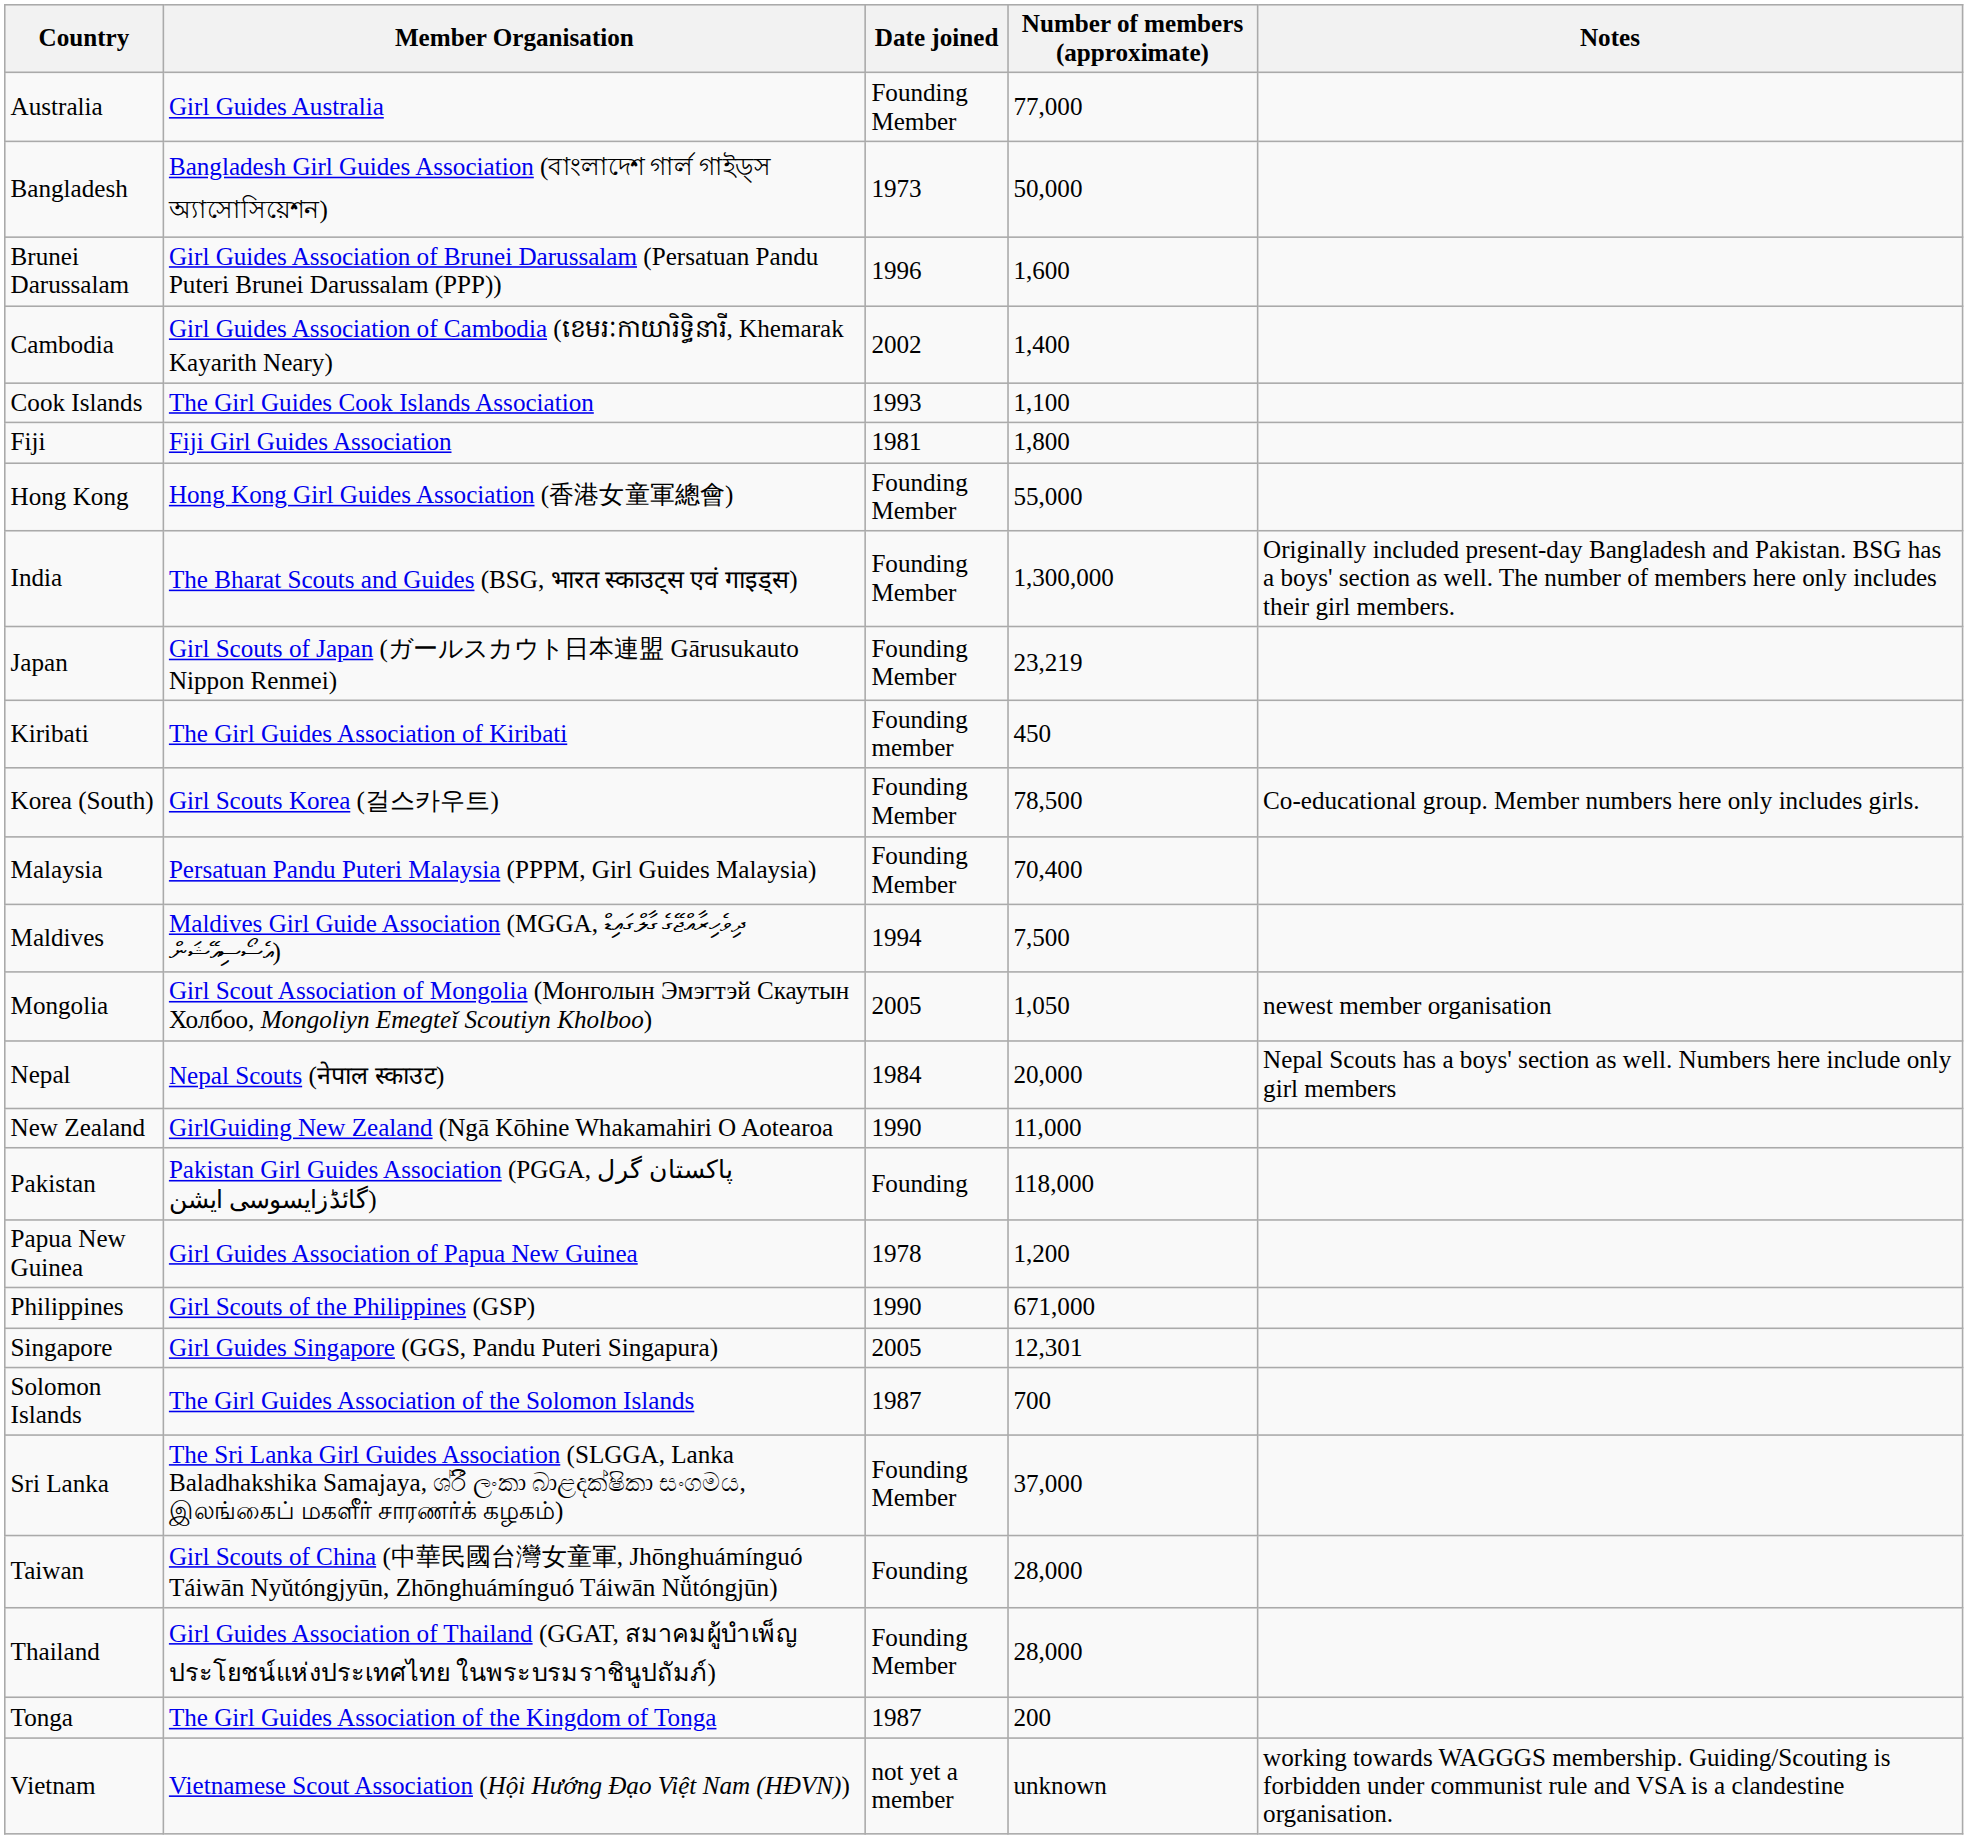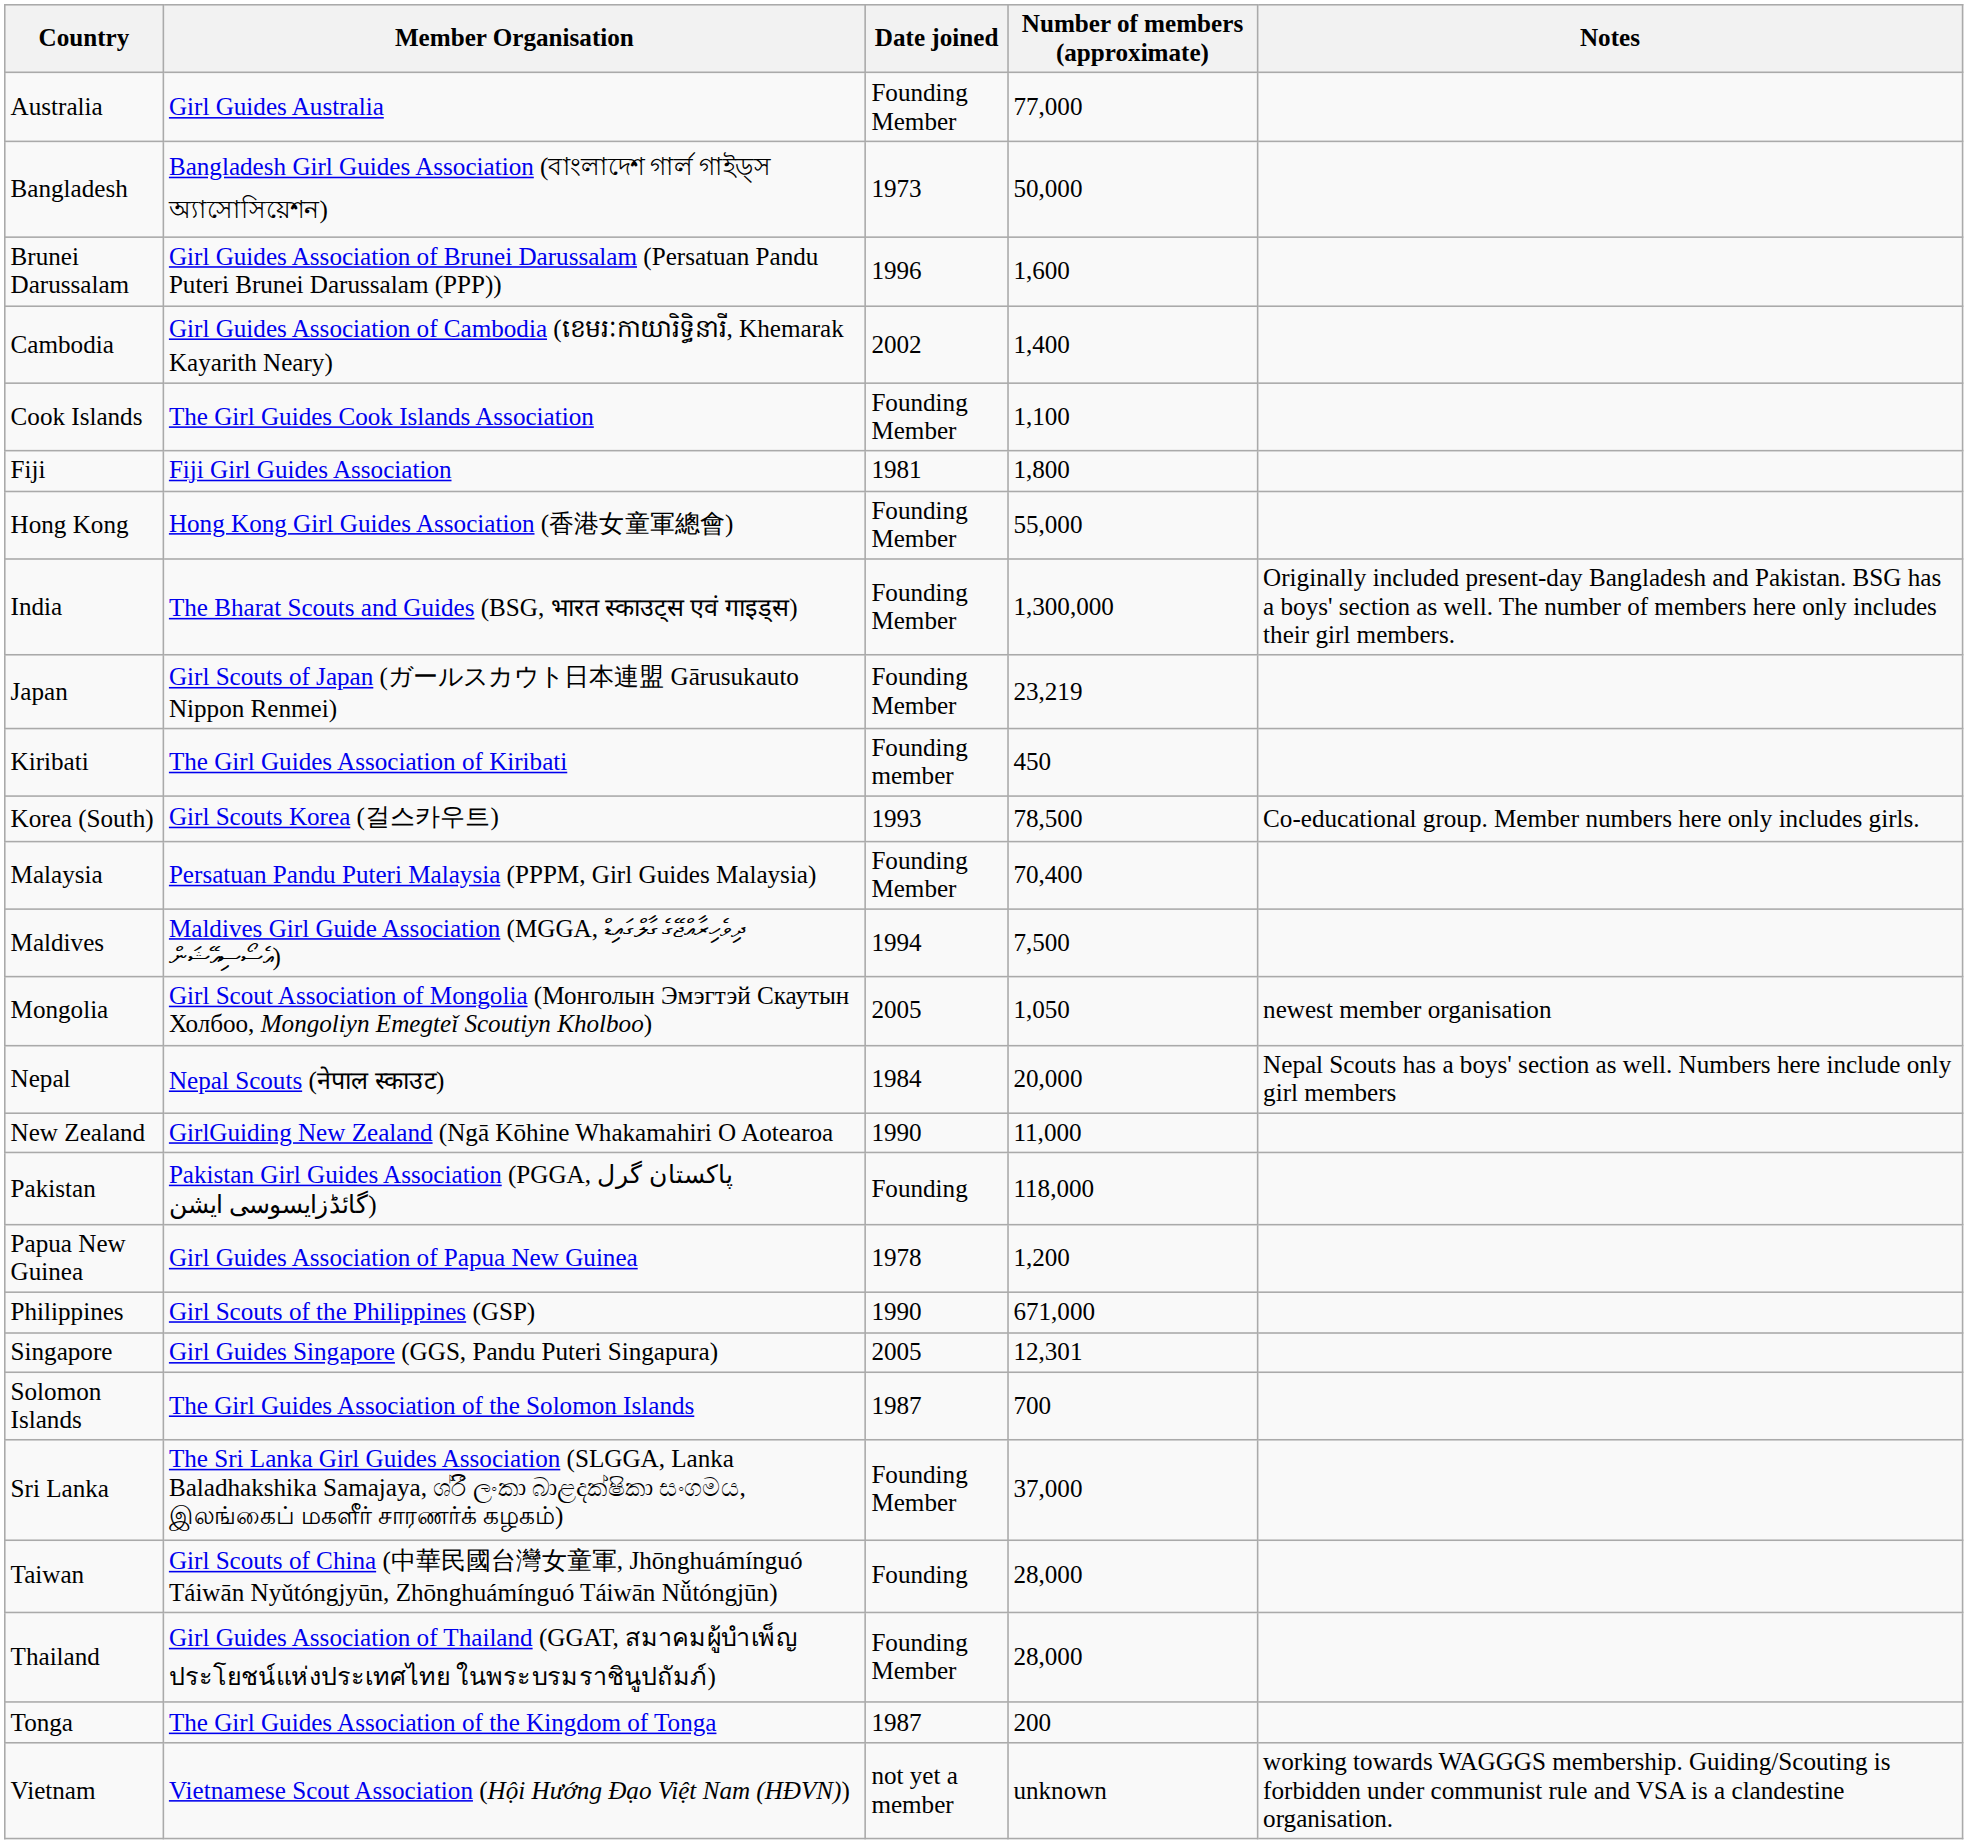(896, 402) 1993 -> (920, 416) Founding Member
(920, 801) Founding Member -> (896, 818) 1993
